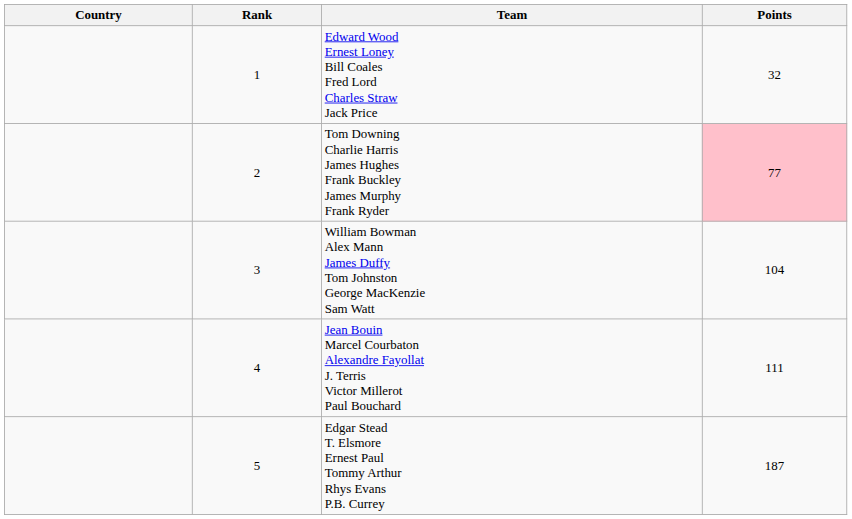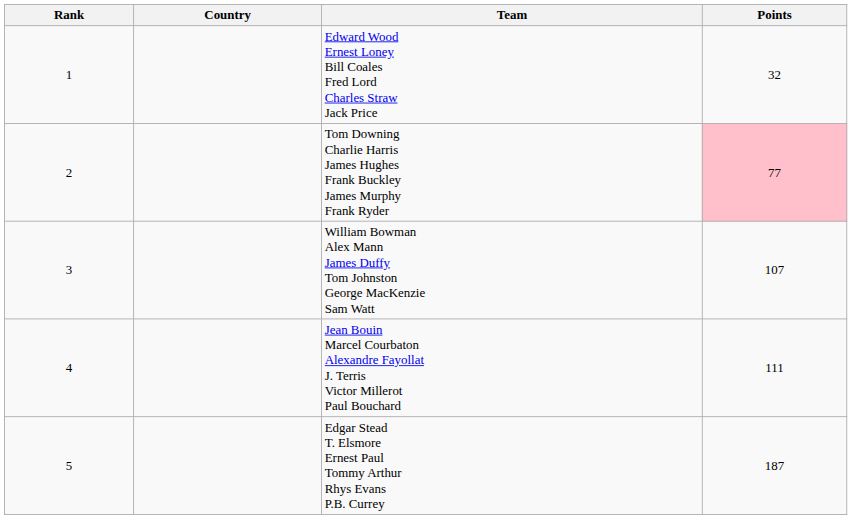columns swapped: (257, 15) <-> (98, 15)
(775, 270) 104 -> (775, 270) 107
